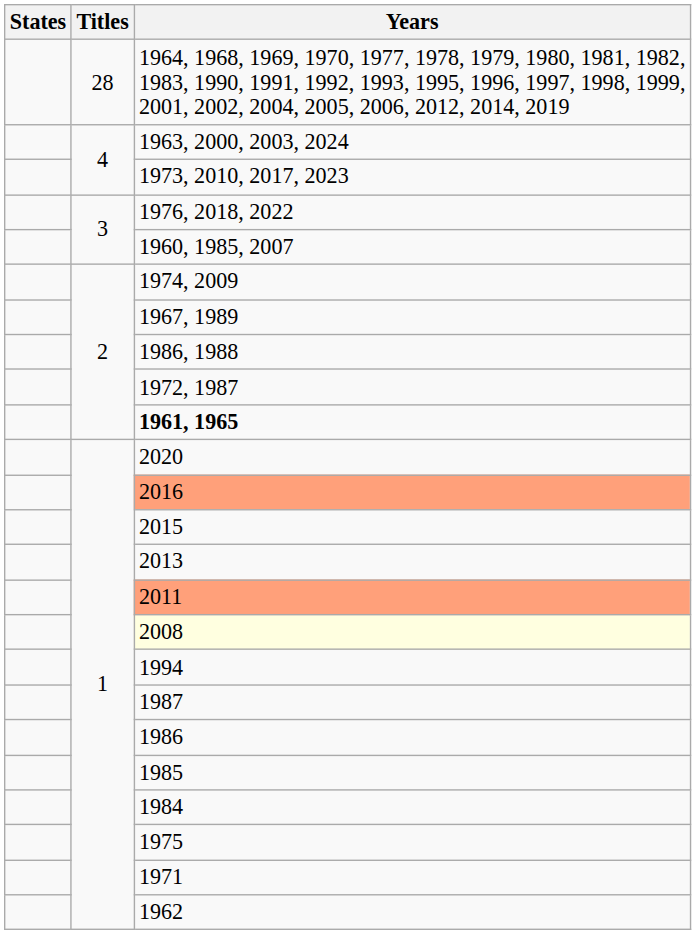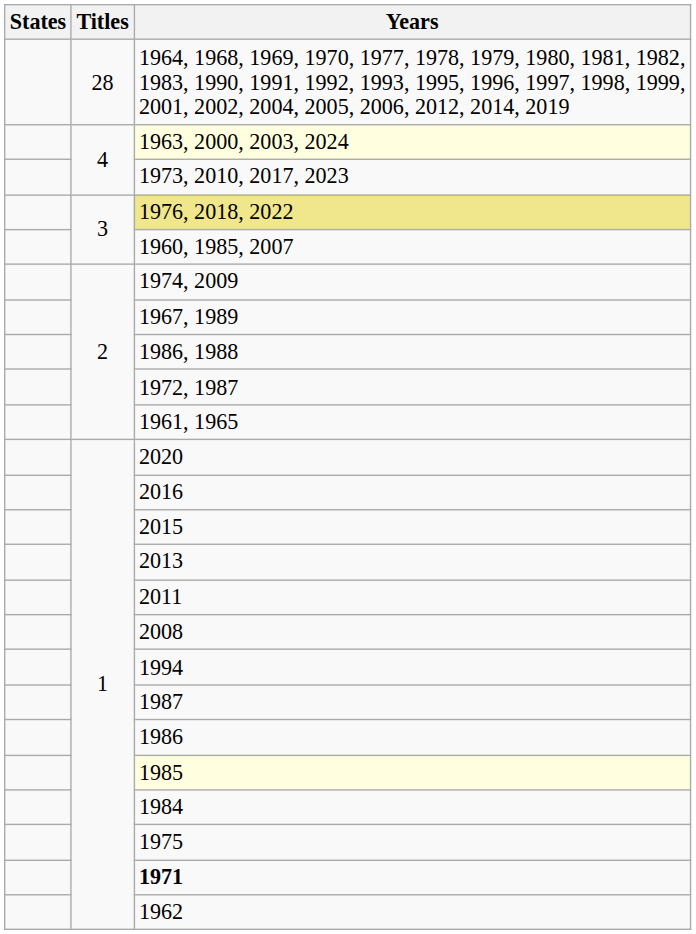(244, 141) no background -> (244, 141) lightyellow background
(216, 211) no background -> (216, 211) khaki background
(189, 421) bold -> (189, 421) normal
(161, 491) lightsalmon background -> (161, 491) no background
(161, 596) lightsalmon background -> (161, 596) no background
(161, 631) lightyellow background -> (161, 631) no background
(161, 772) no background -> (161, 772) lightyellow background
(161, 877) normal -> (161, 877) bold
